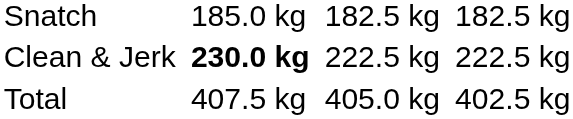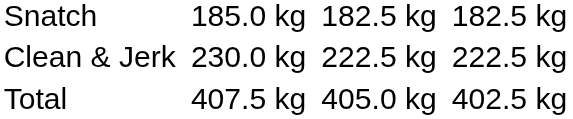(250, 57) bold -> (249, 57) normal
